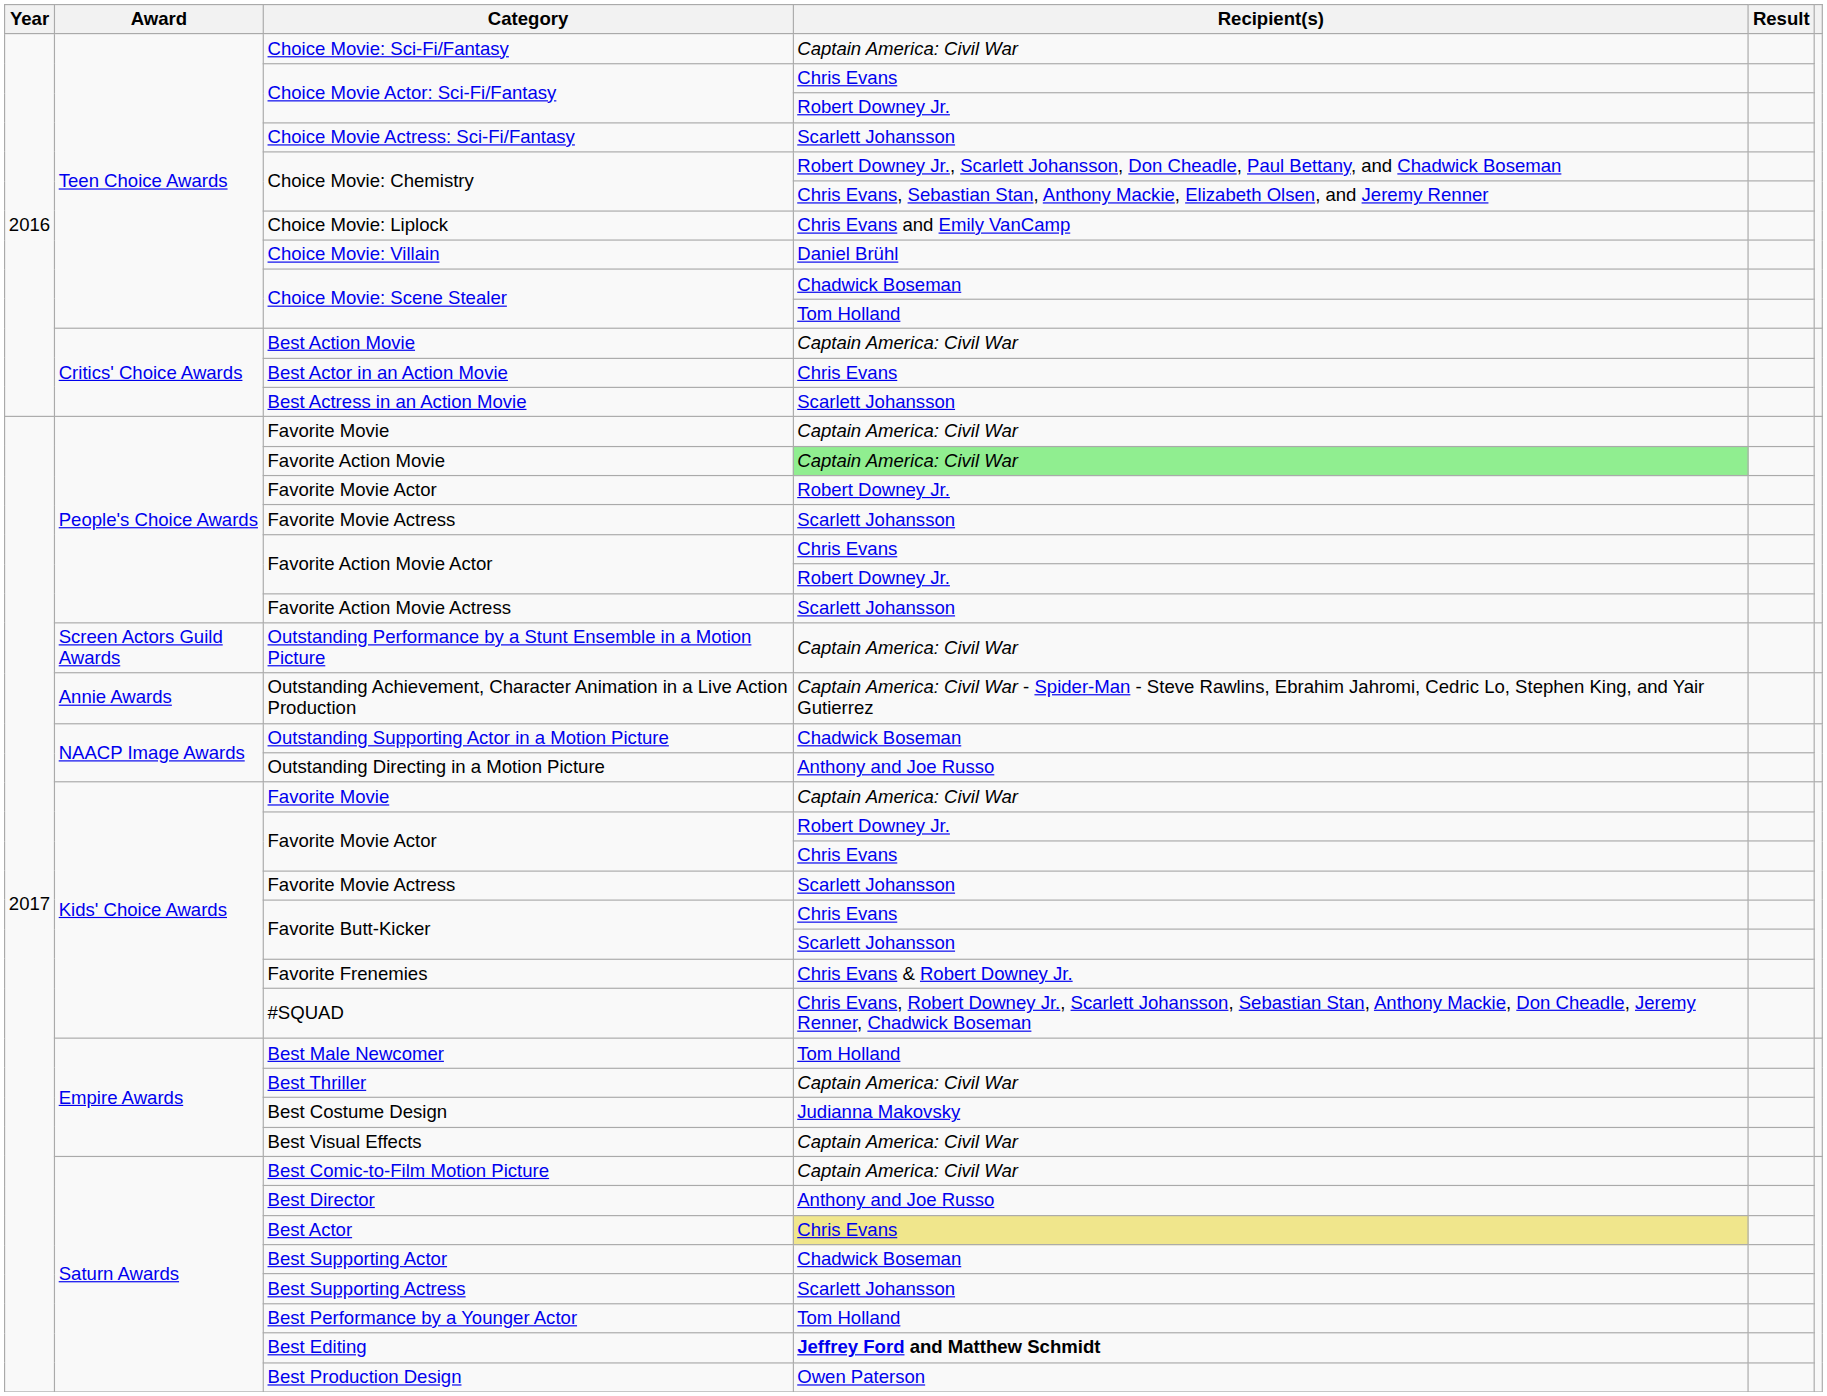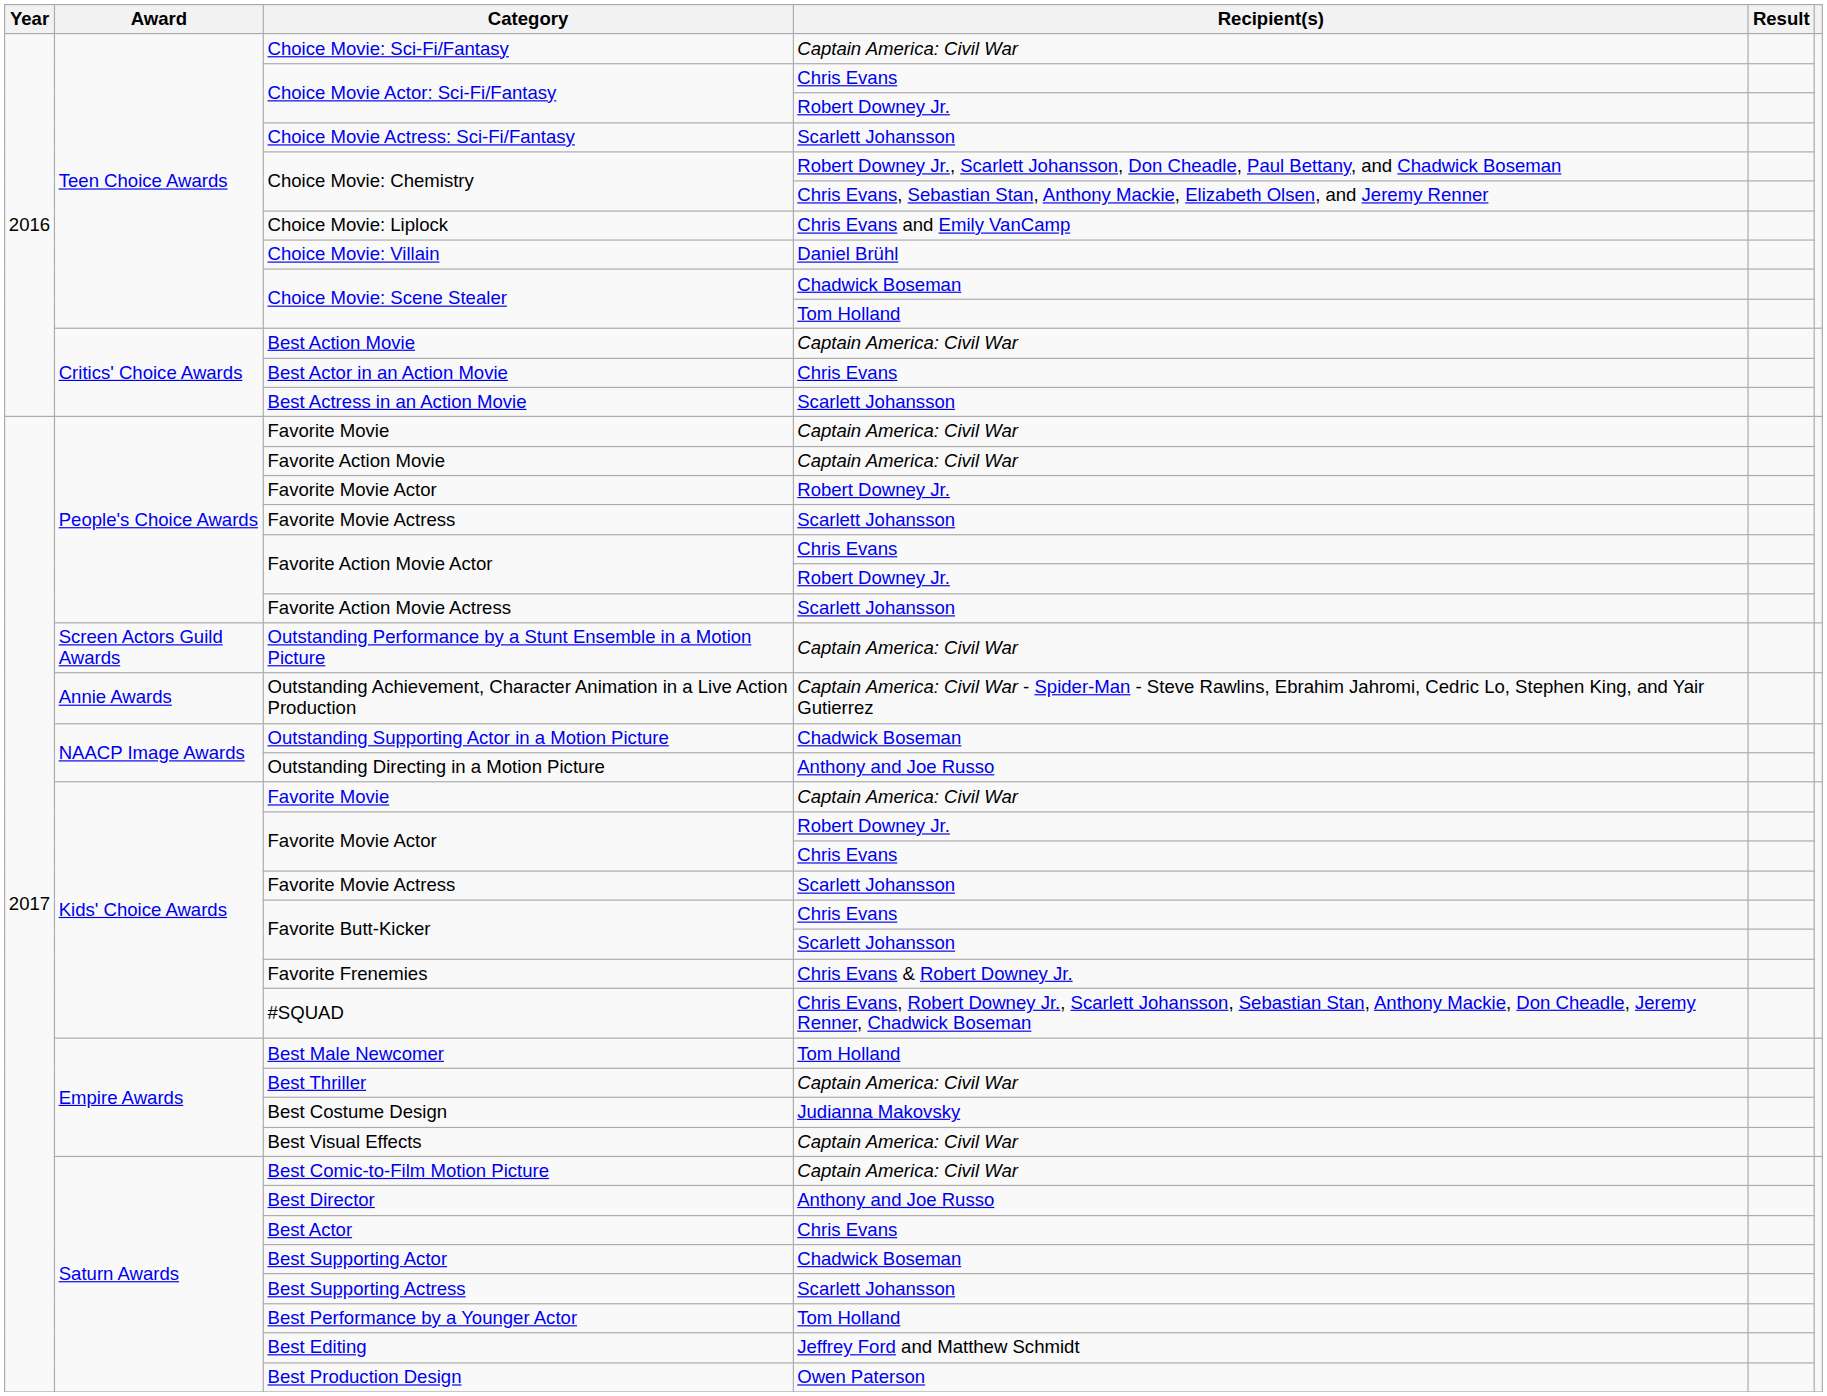(908, 460) lightgreen background -> (908, 460) no background
(847, 1229) khaki background -> (847, 1229) no background
(949, 1347) bold -> (938, 1347) normal
